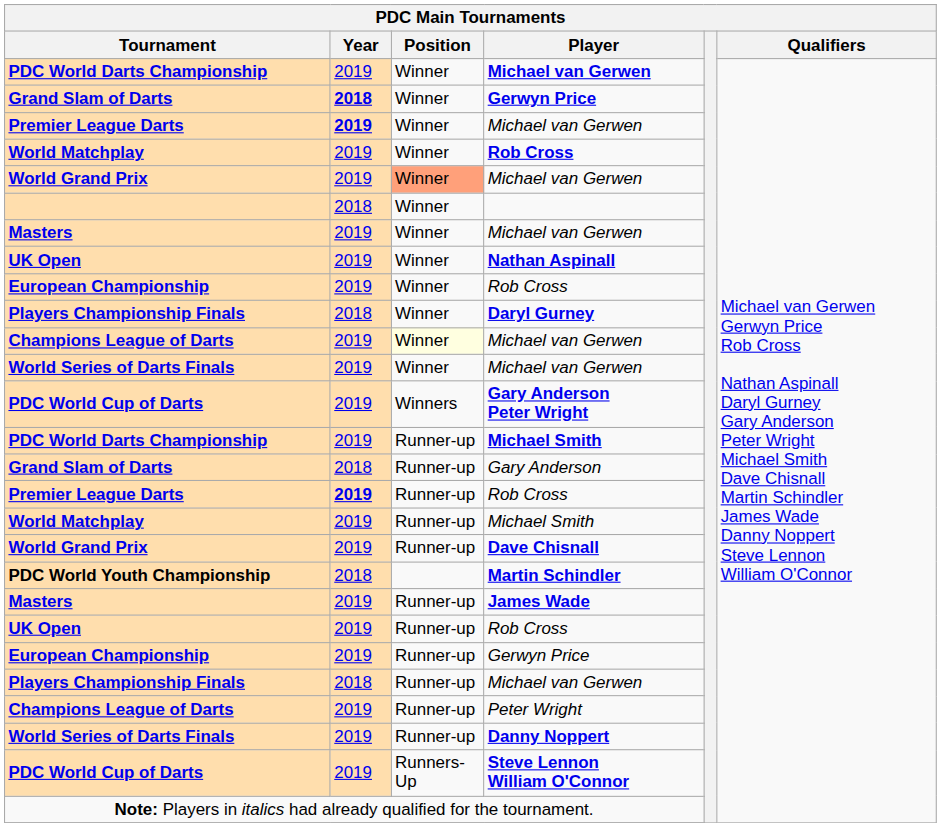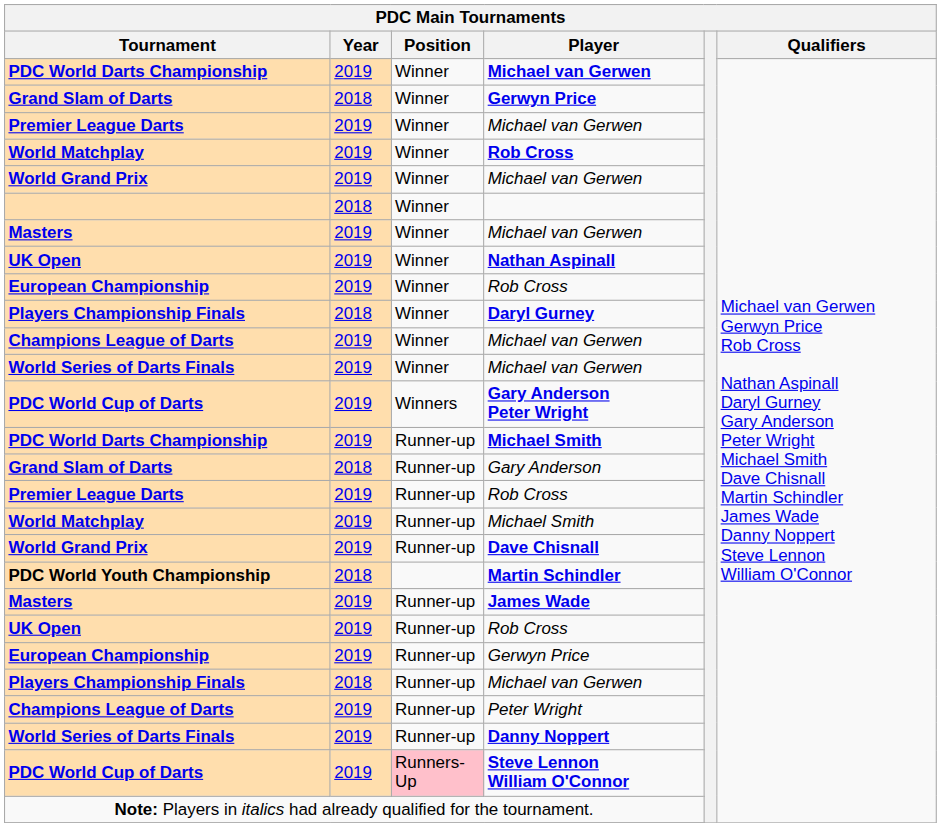(353, 98) bold -> (353, 98) normal
(353, 125) bold -> (353, 125) normal
(422, 179) lightsalmon background -> (422, 179) no background
(422, 340) lightyellow background -> (422, 340) no background
(353, 494) bold -> (353, 494) normal
(430, 772) no background -> (430, 772) pink background
